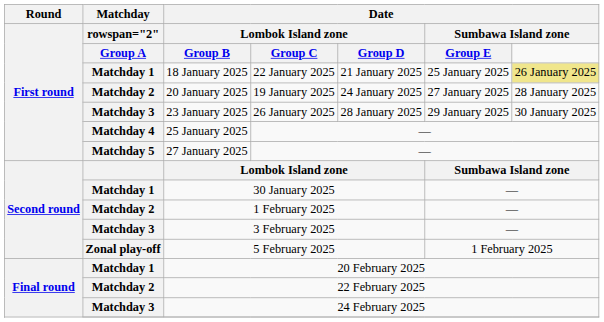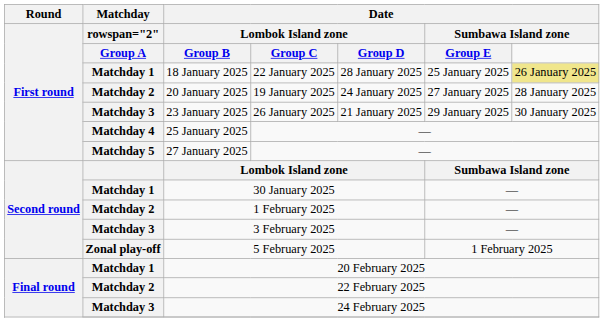(381, 72) 21 January 2025 -> (381, 72) 28 January 2025
(381, 111) 28 January 2025 -> (381, 111) 21 January 2025
